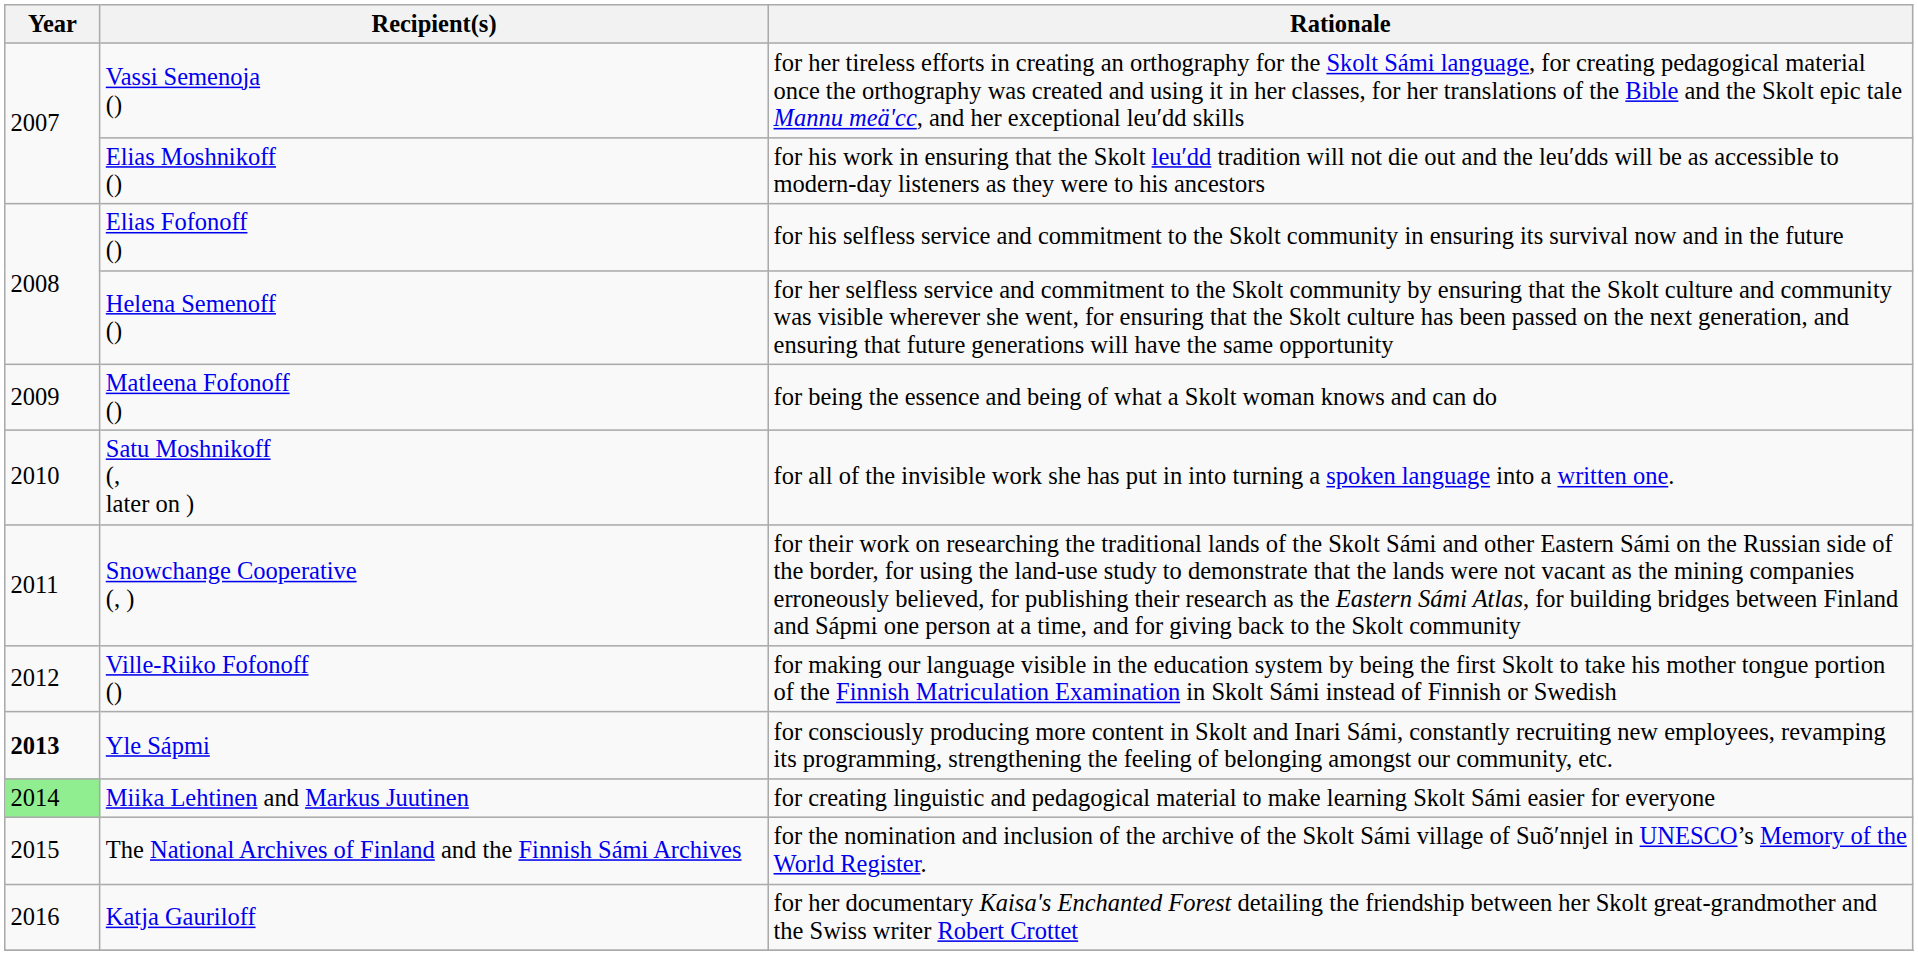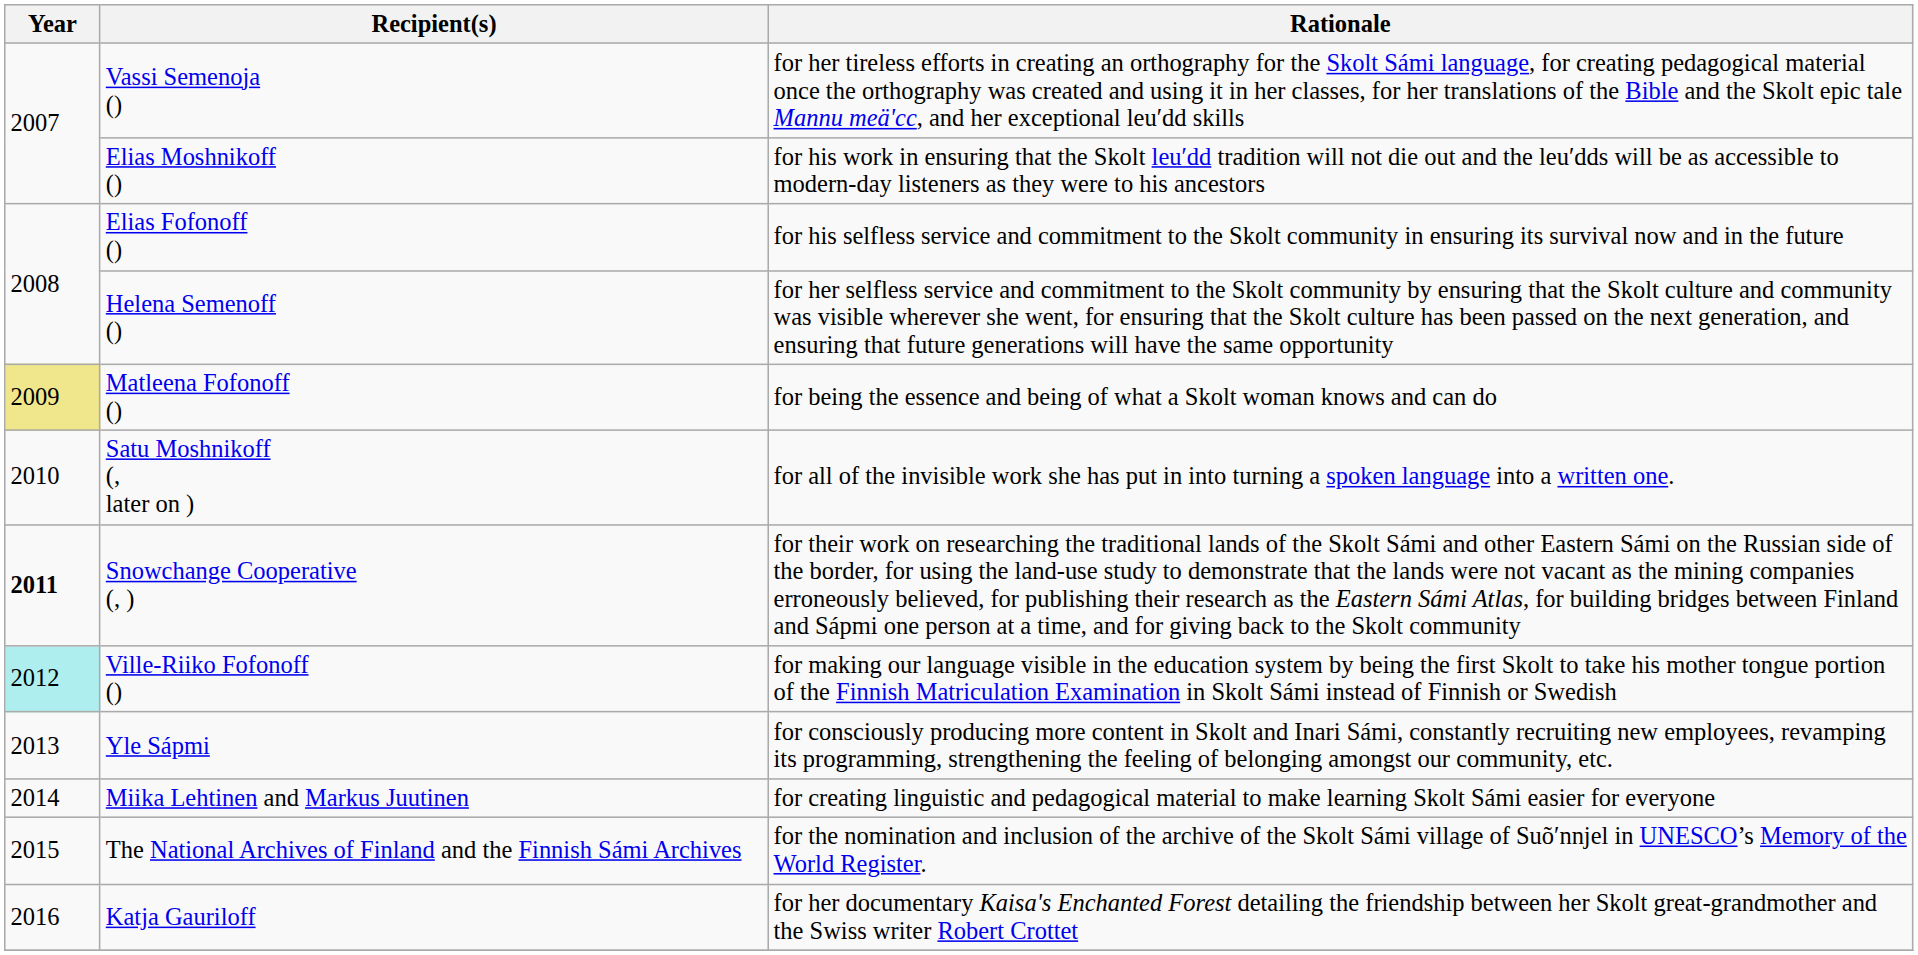(35, 397) no background -> (35, 397) khaki background
(34, 584) normal -> (34, 584) bold
(35, 678) no background -> (35, 678) paleturquoise background
(35, 745) bold -> (35, 745) normal
(35, 797) lightgreen background -> (35, 797) no background
